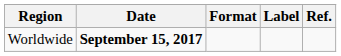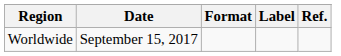(141, 39) bold -> (139, 39) normal
